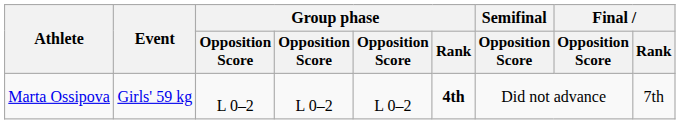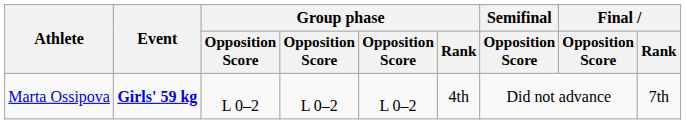(155, 96) normal -> (157, 96) bold
(454, 96) bold -> (459, 96) normal
